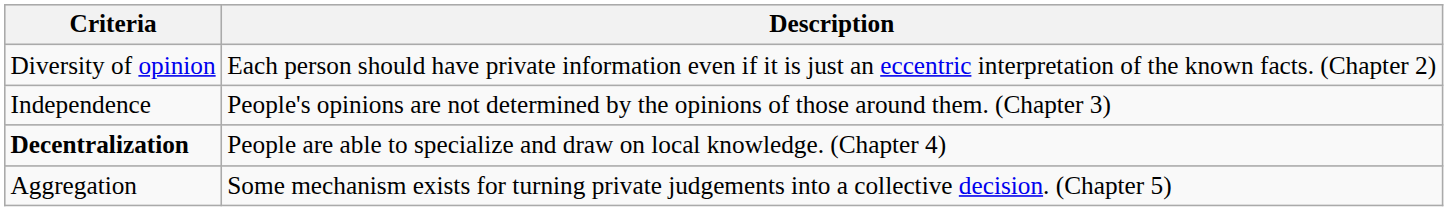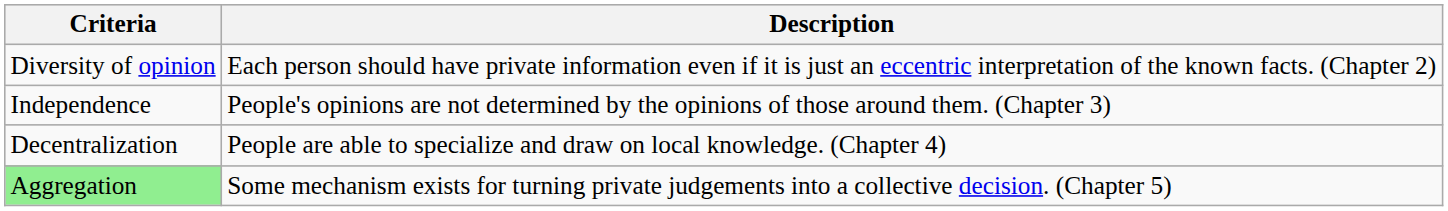(100, 144) bold -> (94, 144) normal
(74, 184) no background -> (74, 184) lightgreen background
